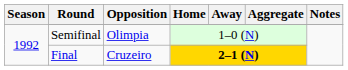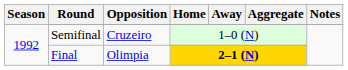(128, 34) Olimpia -> (129, 34) Cruzeiro
(129, 55) Cruzeiro -> (128, 55) Olimpia
